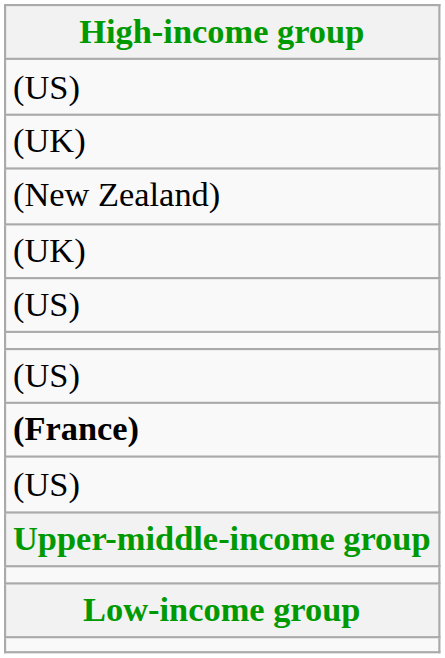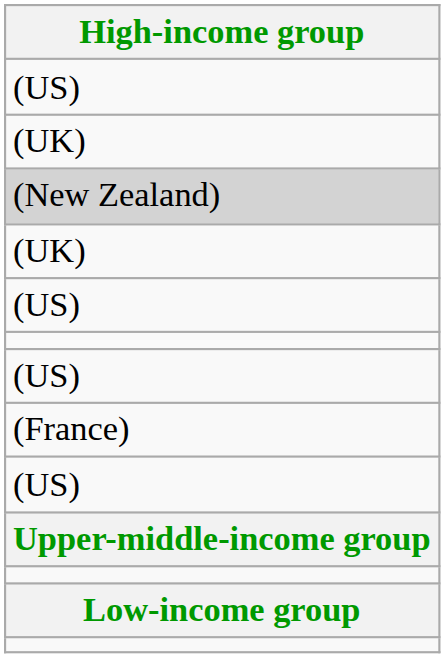(117, 195) no background -> (117, 195) lightgrey background
(76, 429) bold -> (71, 429) normal
